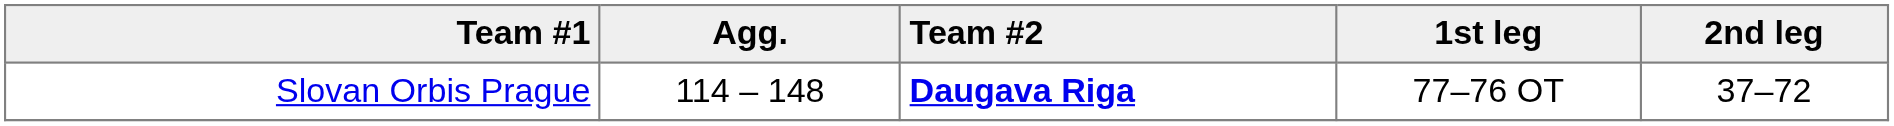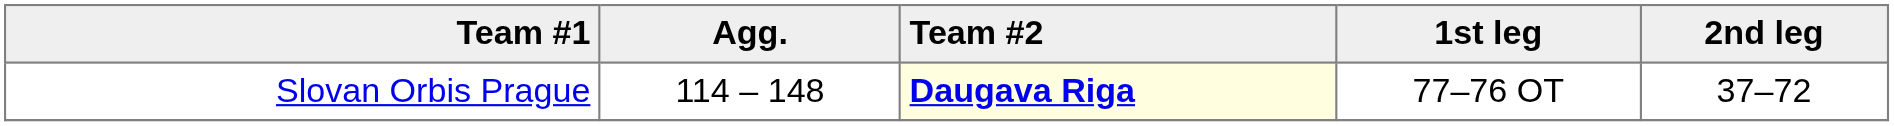(1022, 90) no background -> (1022, 90) lightyellow background
